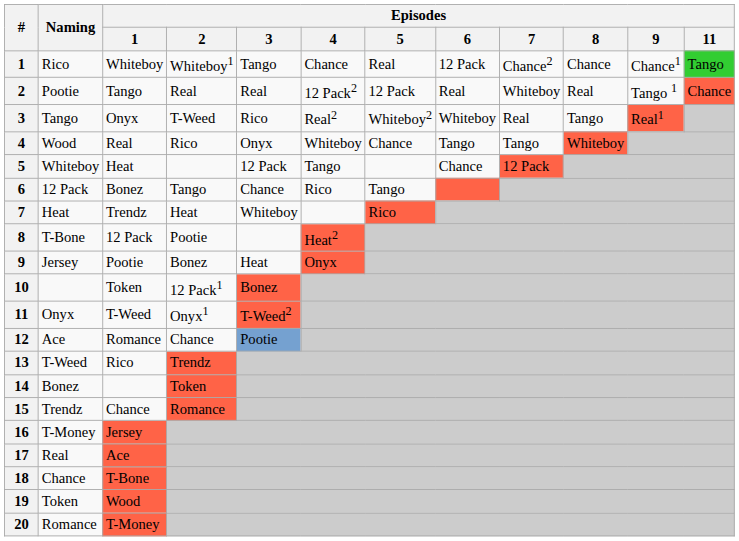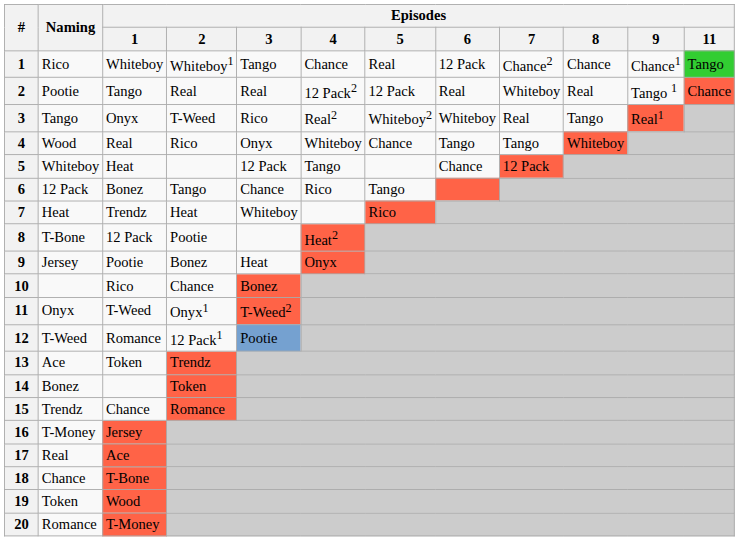(124, 287) Token -> (120, 285) Rico
(196, 287) 12 Pack1 -> (192, 285) Chance
(54, 339) Ace -> (64, 337) T-Weed
(192, 339) Chance -> (196, 337) 12 Pack1
(64, 362) T-Weed -> (54, 362) Ace
(120, 362) Rico -> (124, 362) Token
